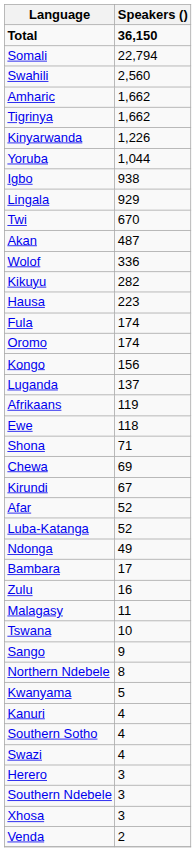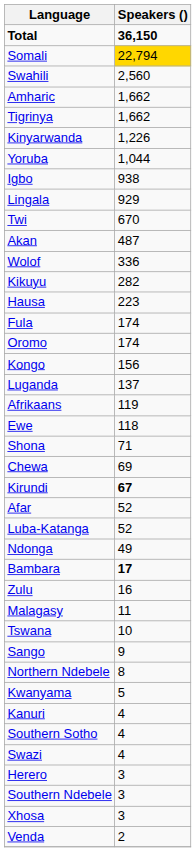(138, 55) no background -> (138, 55) gold background
(125, 487) normal -> (125, 487) bold
(125, 569) normal -> (125, 569) bold
